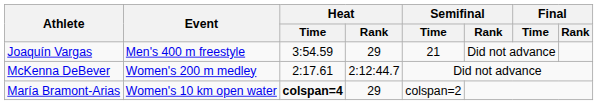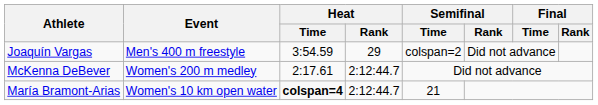(433, 52) 21 -> (433, 52) colspan=2
(374, 91) 29 -> (374, 91) 2:12:44.7
(433, 91) colspan=2 -> (433, 91) 21
